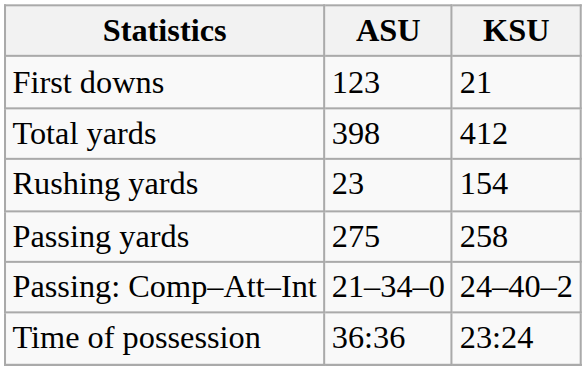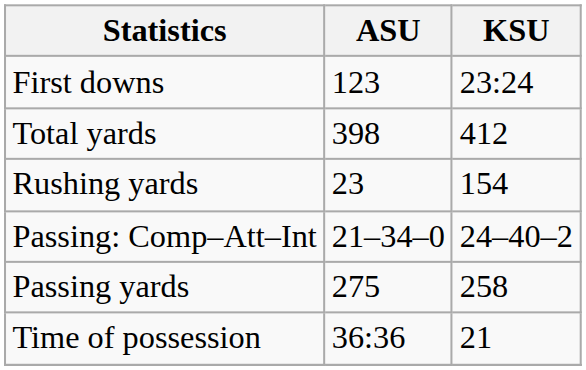(476, 81) 21 -> (497, 81) 23:24
rows swapped: (101, 235) <-> (165, 286)
(497, 337) 23:24 -> (476, 337) 21
